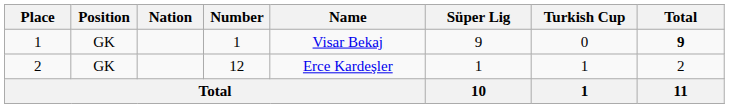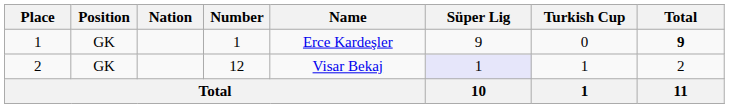(348, 41) Visar Bekaj -> (348, 41) Erce Kardeşler
(348, 66) Erce Kardeşler -> (348, 66) Visar Bekaj
(479, 66) no background -> (479, 66) lavender background
